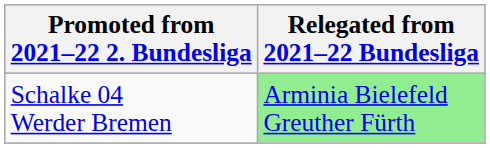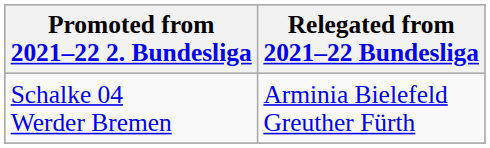(356, 107) lightgreen background -> (356, 107) no background
